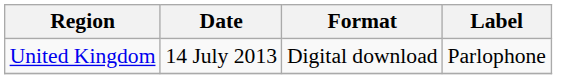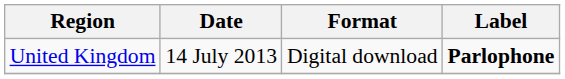(497, 55) normal -> (501, 55) bold
